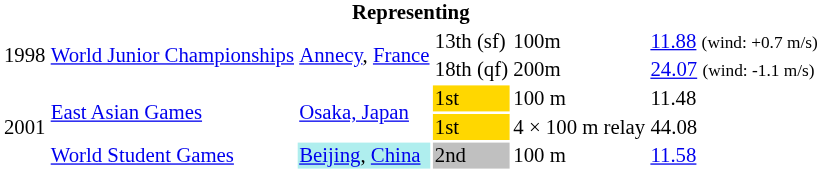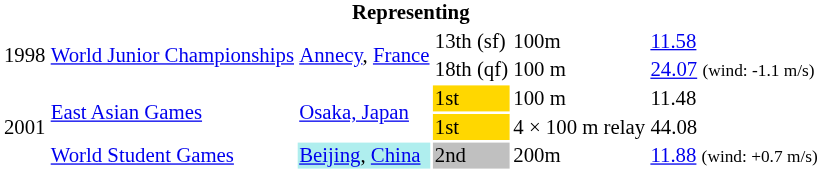(734, 41) 11.88 (wind: +0.7 m/s) -> (673, 41) 11.58
(537, 69) 200m -> (540, 69) 100 m
(540, 155) 100 m -> (537, 155) 200m
(673, 155) 11.58 -> (734, 155) 11.88 (wind: +0.7 m/s)
